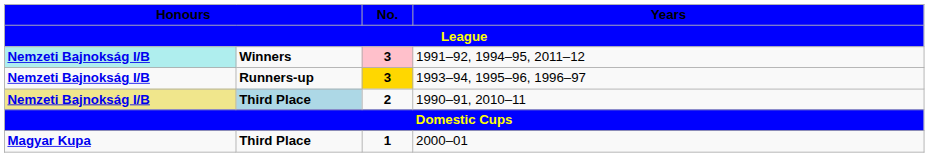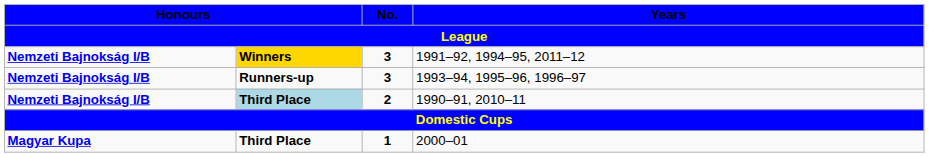(79, 57) paleturquoise background -> (79, 57) no background
(265, 57) no background -> (265, 57) gold background
(387, 57) pink background -> (387, 57) no background
(387, 78) gold background -> (387, 78) no background
(79, 99) khaki background -> (79, 99) no background
